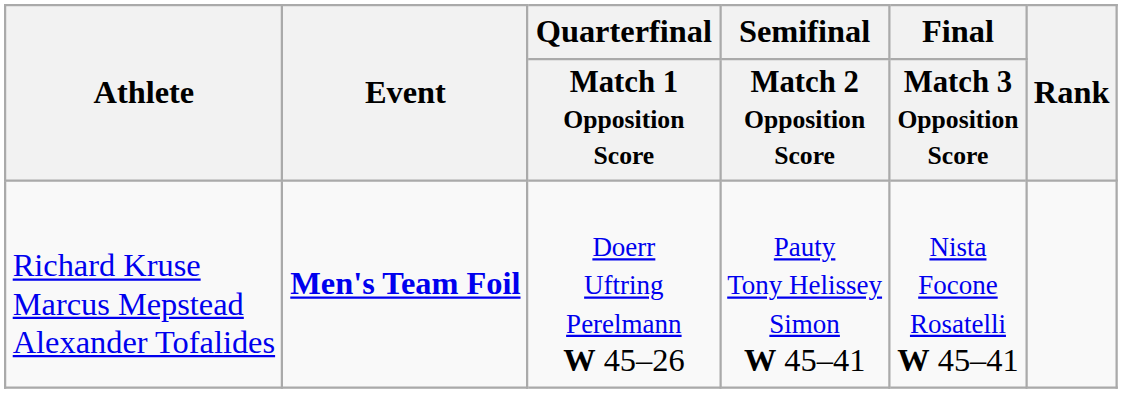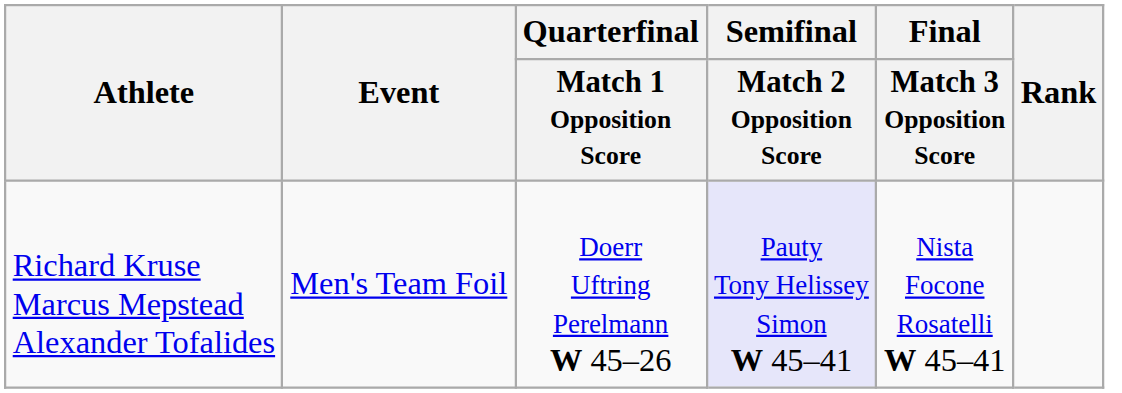(405, 284) bold -> (399, 284) normal
(805, 305) no background -> (791, 305) lavender background
